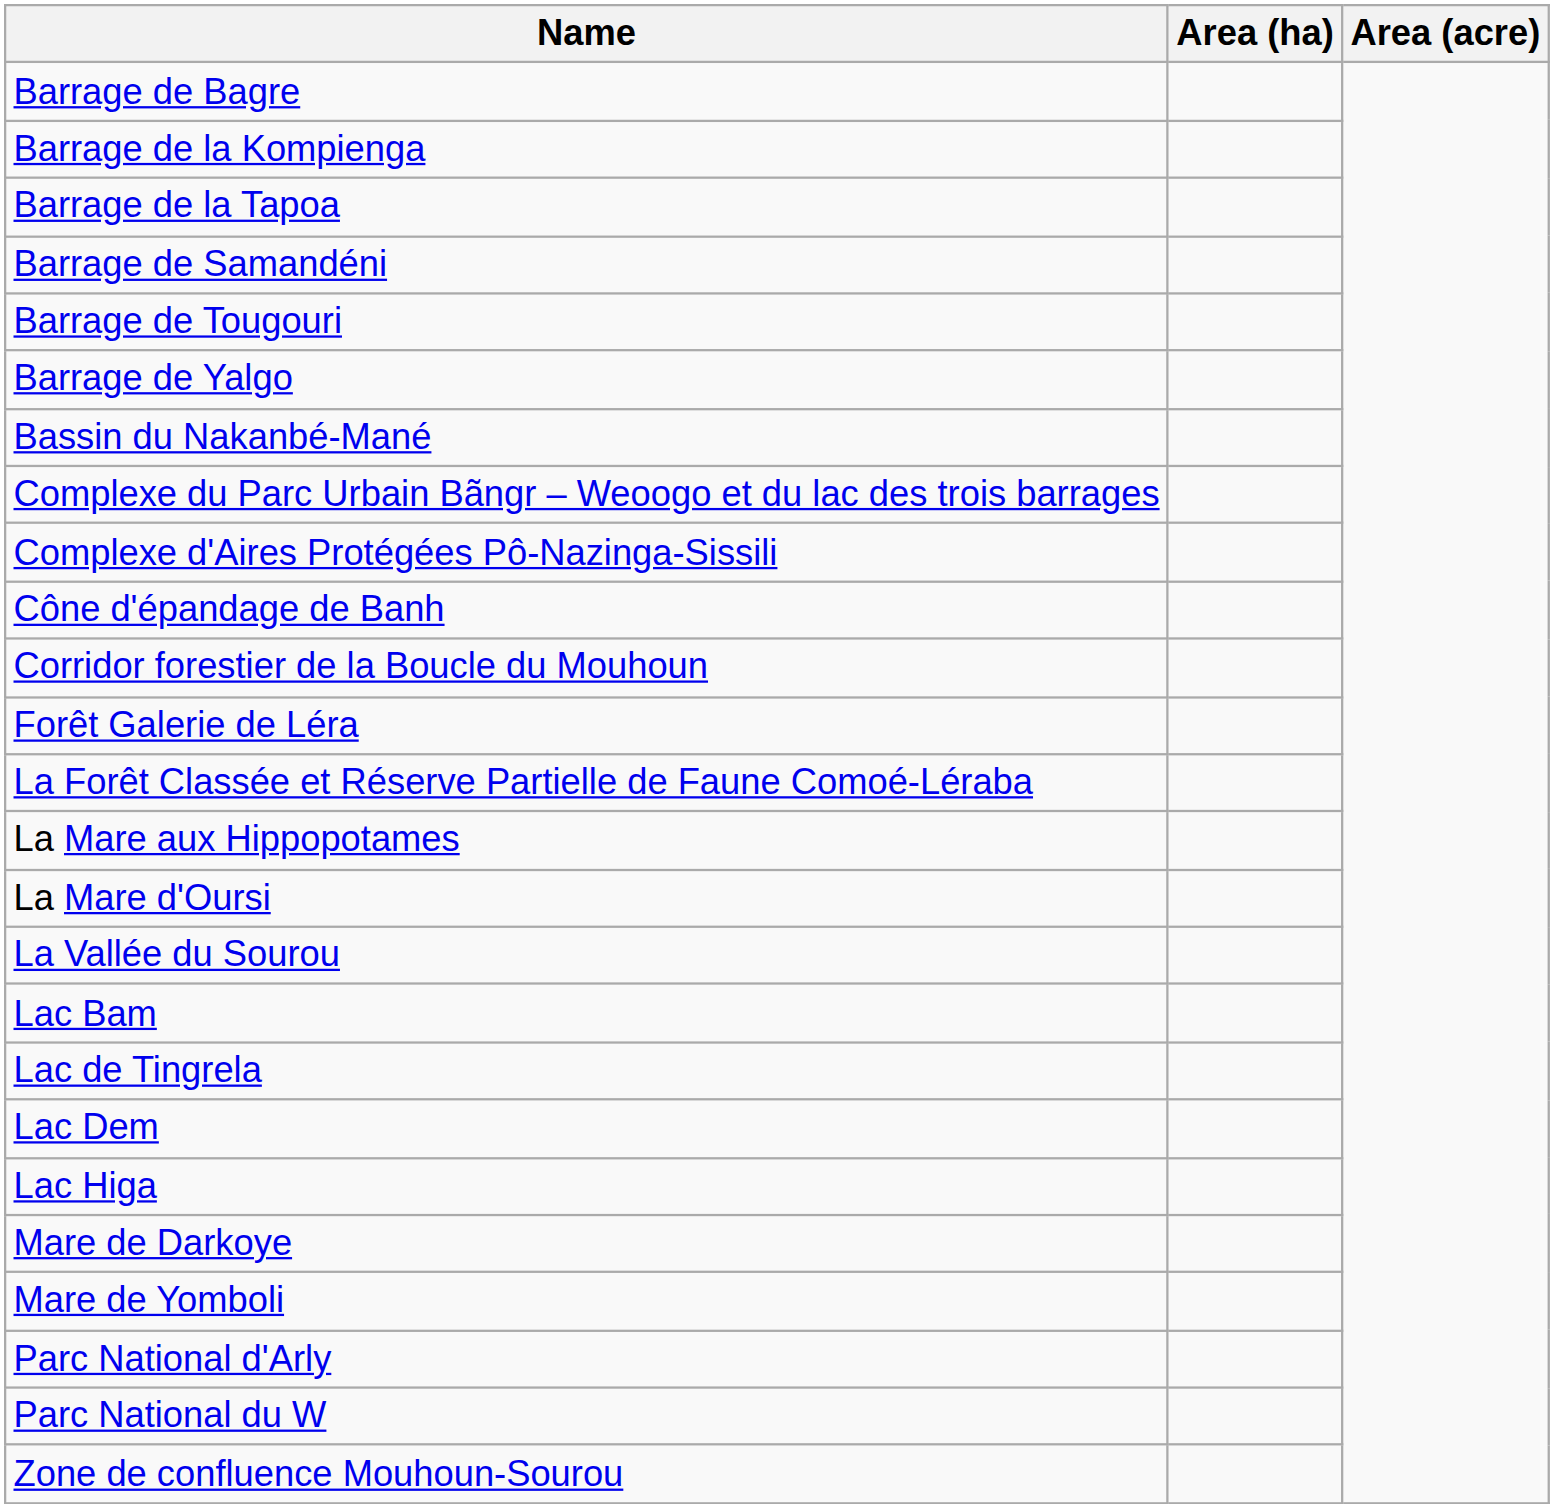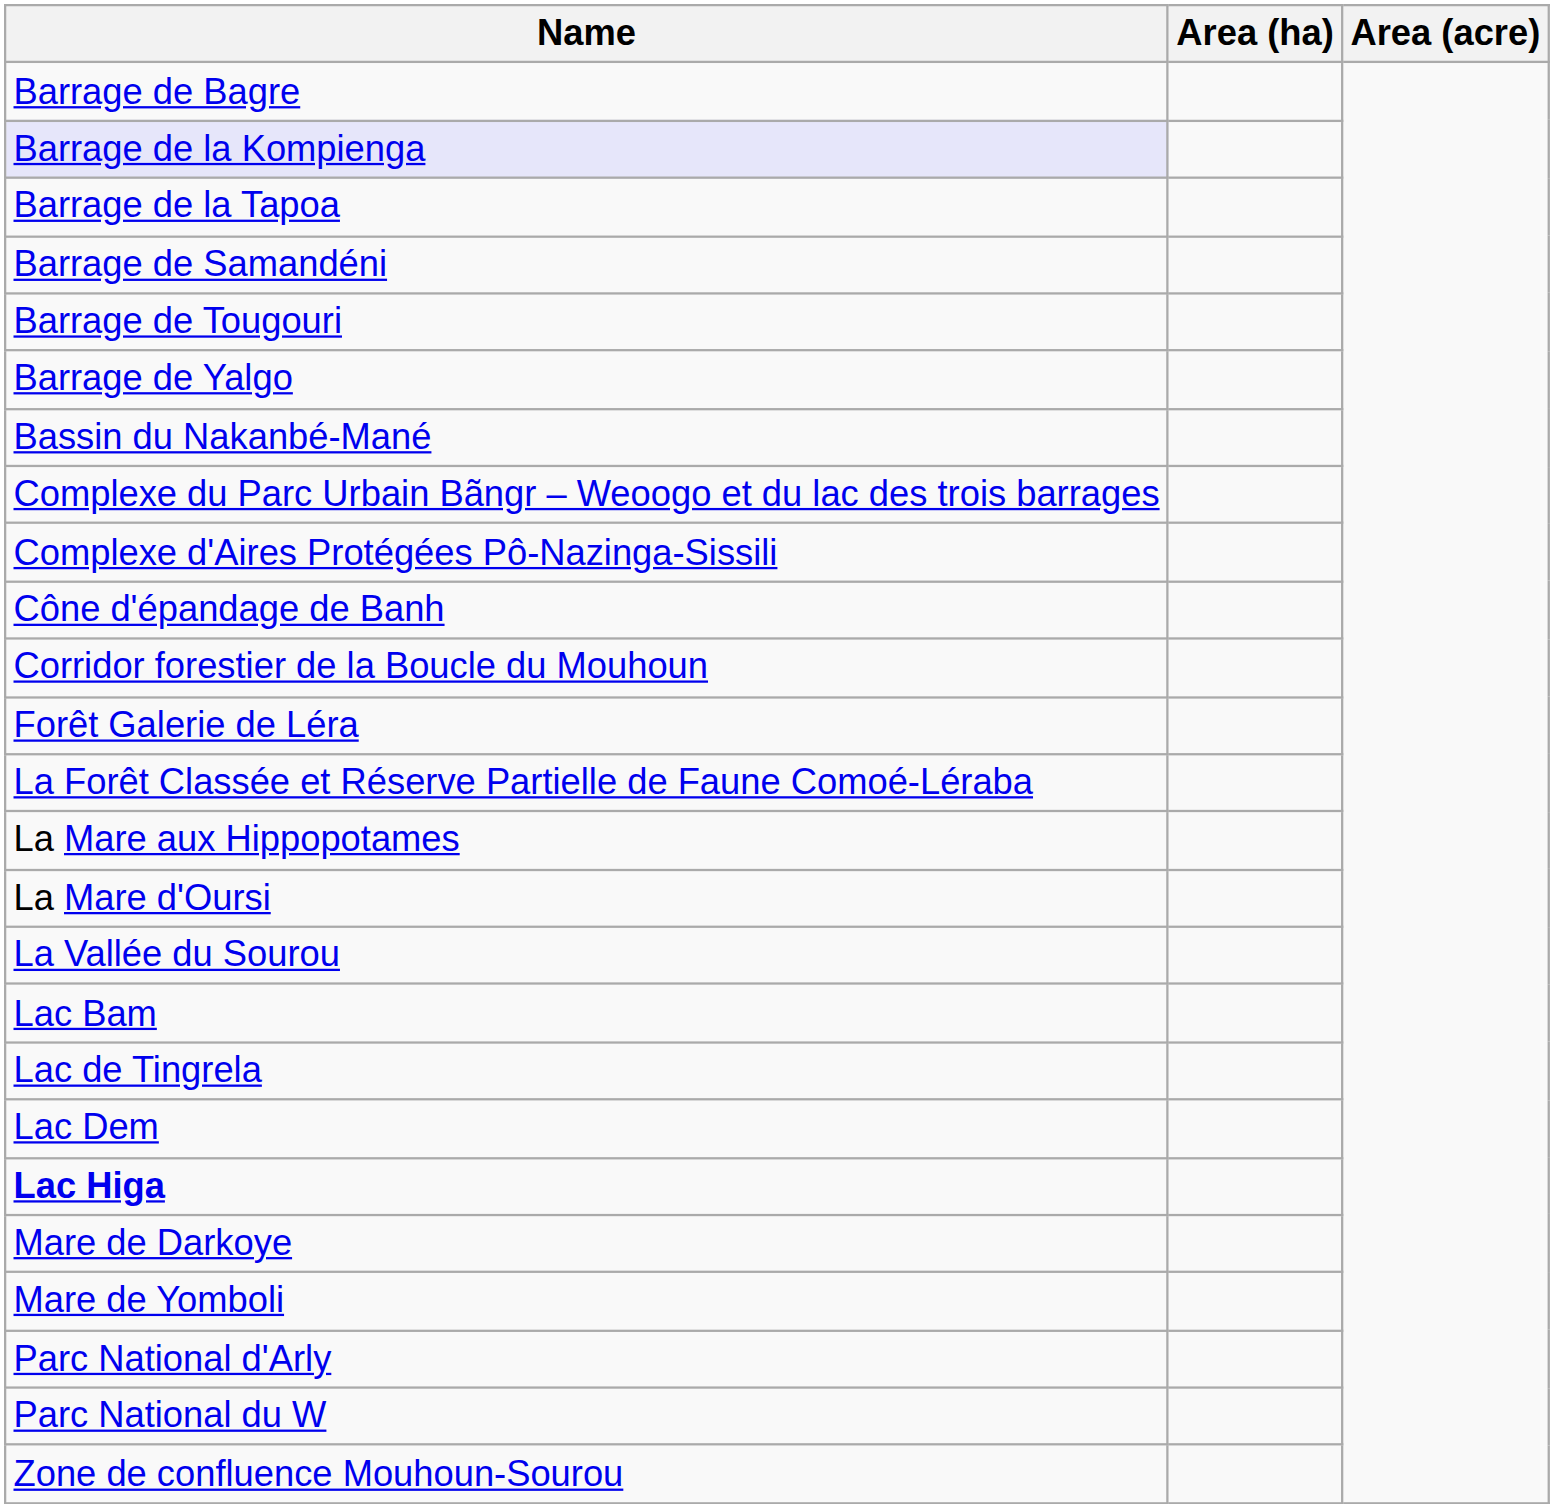(219, 148) no background -> (219, 148) lavender background
(85, 1185) normal -> (89, 1185) bold
